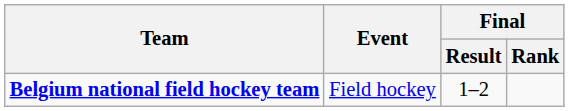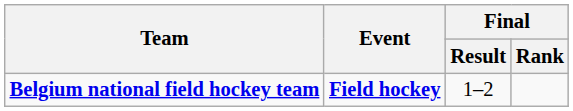(382, 89) normal -> (385, 89) bold
